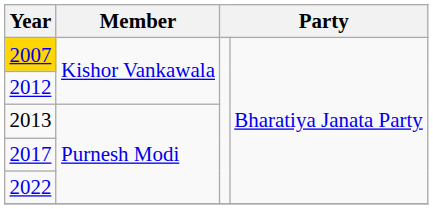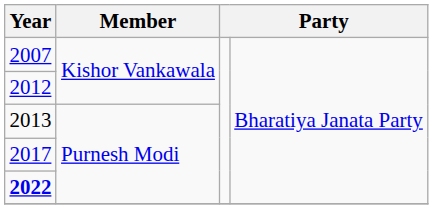(30, 54) gold background -> (30, 54) no background
(30, 187) normal -> (30, 187) bold
